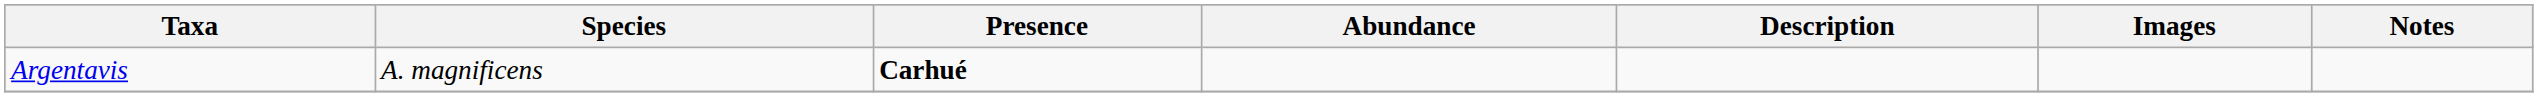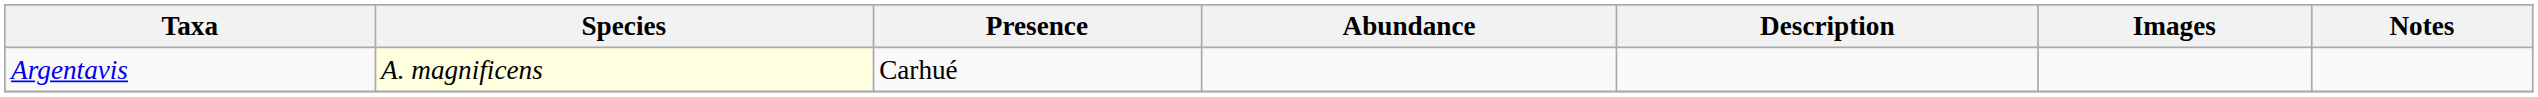(462, 69) no background -> (462, 69) lightyellow background
(923, 69) bold -> (918, 69) normal
